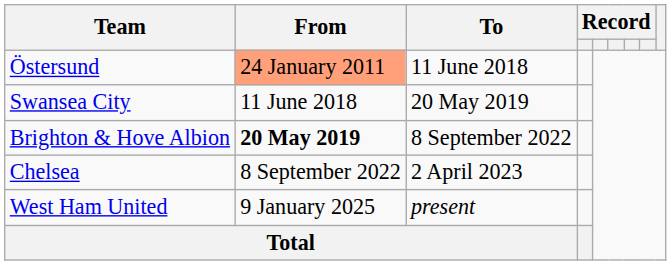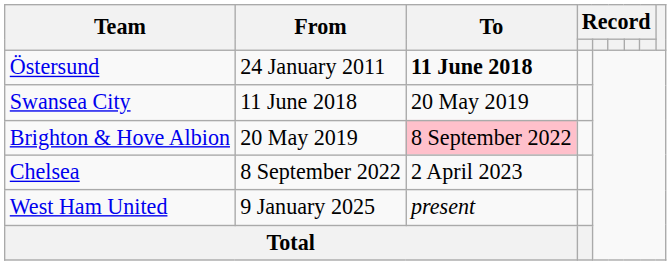(313, 67) lightsalmon background -> (313, 67) no background
(469, 67) normal -> (472, 67) bold
(300, 137) bold -> (299, 137) normal
(491, 137) no background -> (491, 137) pink background
